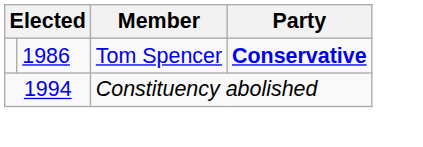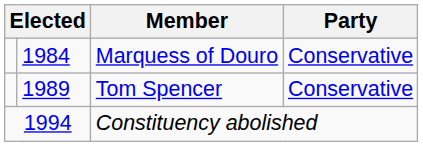+ row: (187, 55)
(46, 55) 1986 -> (46, 89) 1989
(299, 55) bold -> (351, 89) normal
